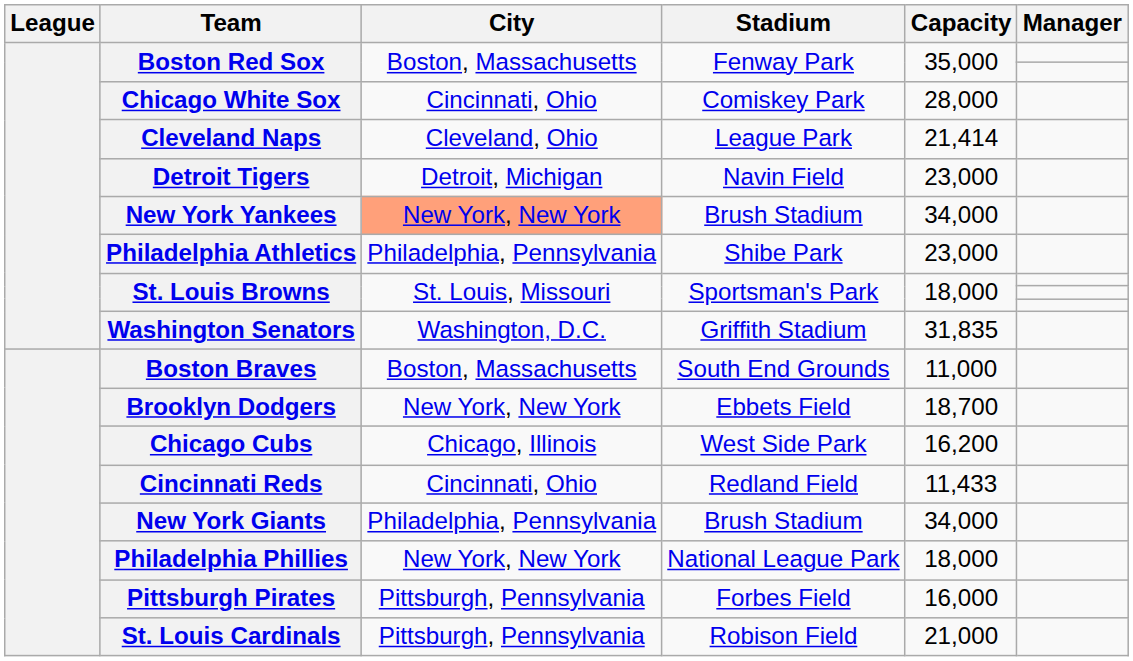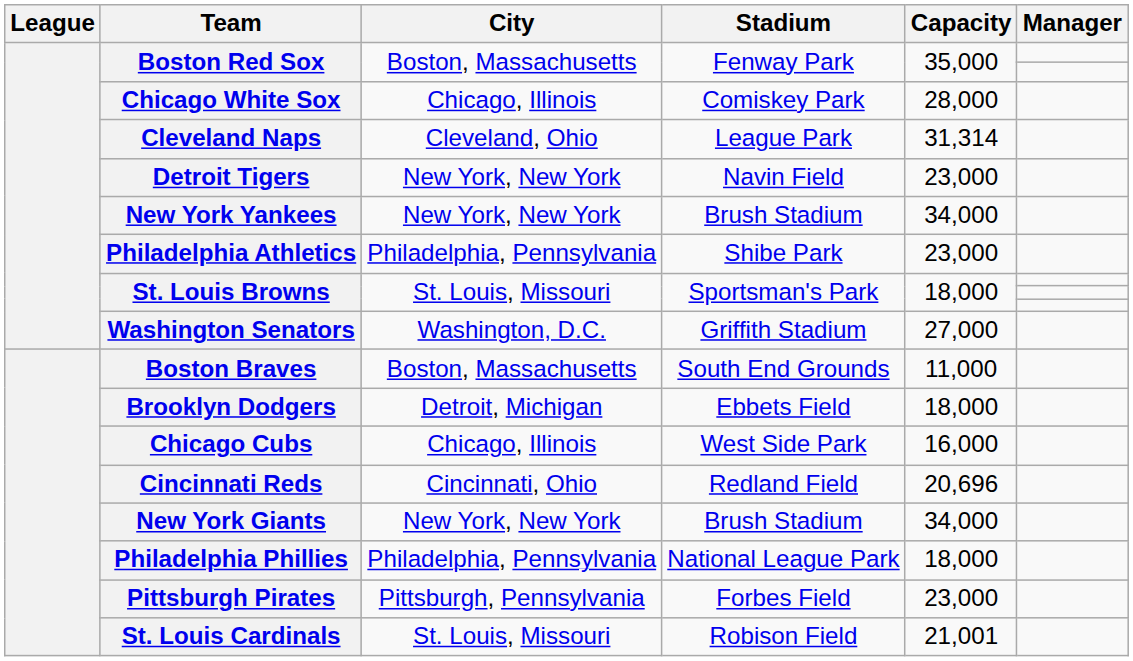(512, 100) Cincinnati, Ohio -> (512, 100) Chicago, Illinois
(961, 138) 21,414 -> (961, 138) 31,314
(512, 176) Detroit, Michigan -> (512, 176) New York, New York
(512, 215) lightsalmon background -> (512, 215) no background
(961, 330) 31,835 -> (961, 330) 27,000
(512, 406) New York, New York -> (512, 406) Detroit, Michigan
(961, 406) 18,700 -> (961, 406) 18,000
(961, 445) 16,200 -> (961, 445) 16,000
(961, 483) 11,433 -> (961, 483) 20,696
(512, 521) Philadelphia, Pennsylvania -> (512, 521) New York, New York
(512, 560) New York, New York -> (512, 560) Philadelphia, Pennsylvania
(961, 598) 16,000 -> (961, 598) 23,000
(512, 636) Pittsburgh, Pennsylvania -> (512, 636) St. Louis, Missouri
(961, 636) 21,000 -> (961, 636) 21,001
